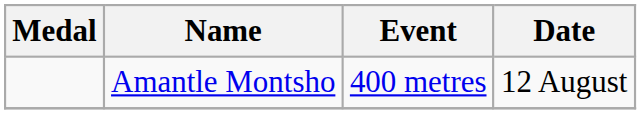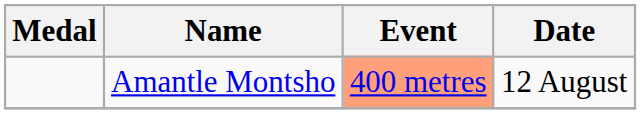(418, 81) no background -> (418, 81) lightsalmon background
